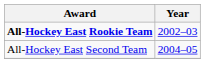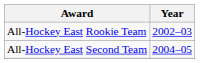(80, 31) bold -> (77, 31) normal
